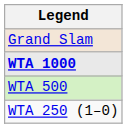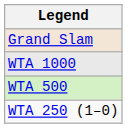(42, 64) bold -> (42, 64) normal
